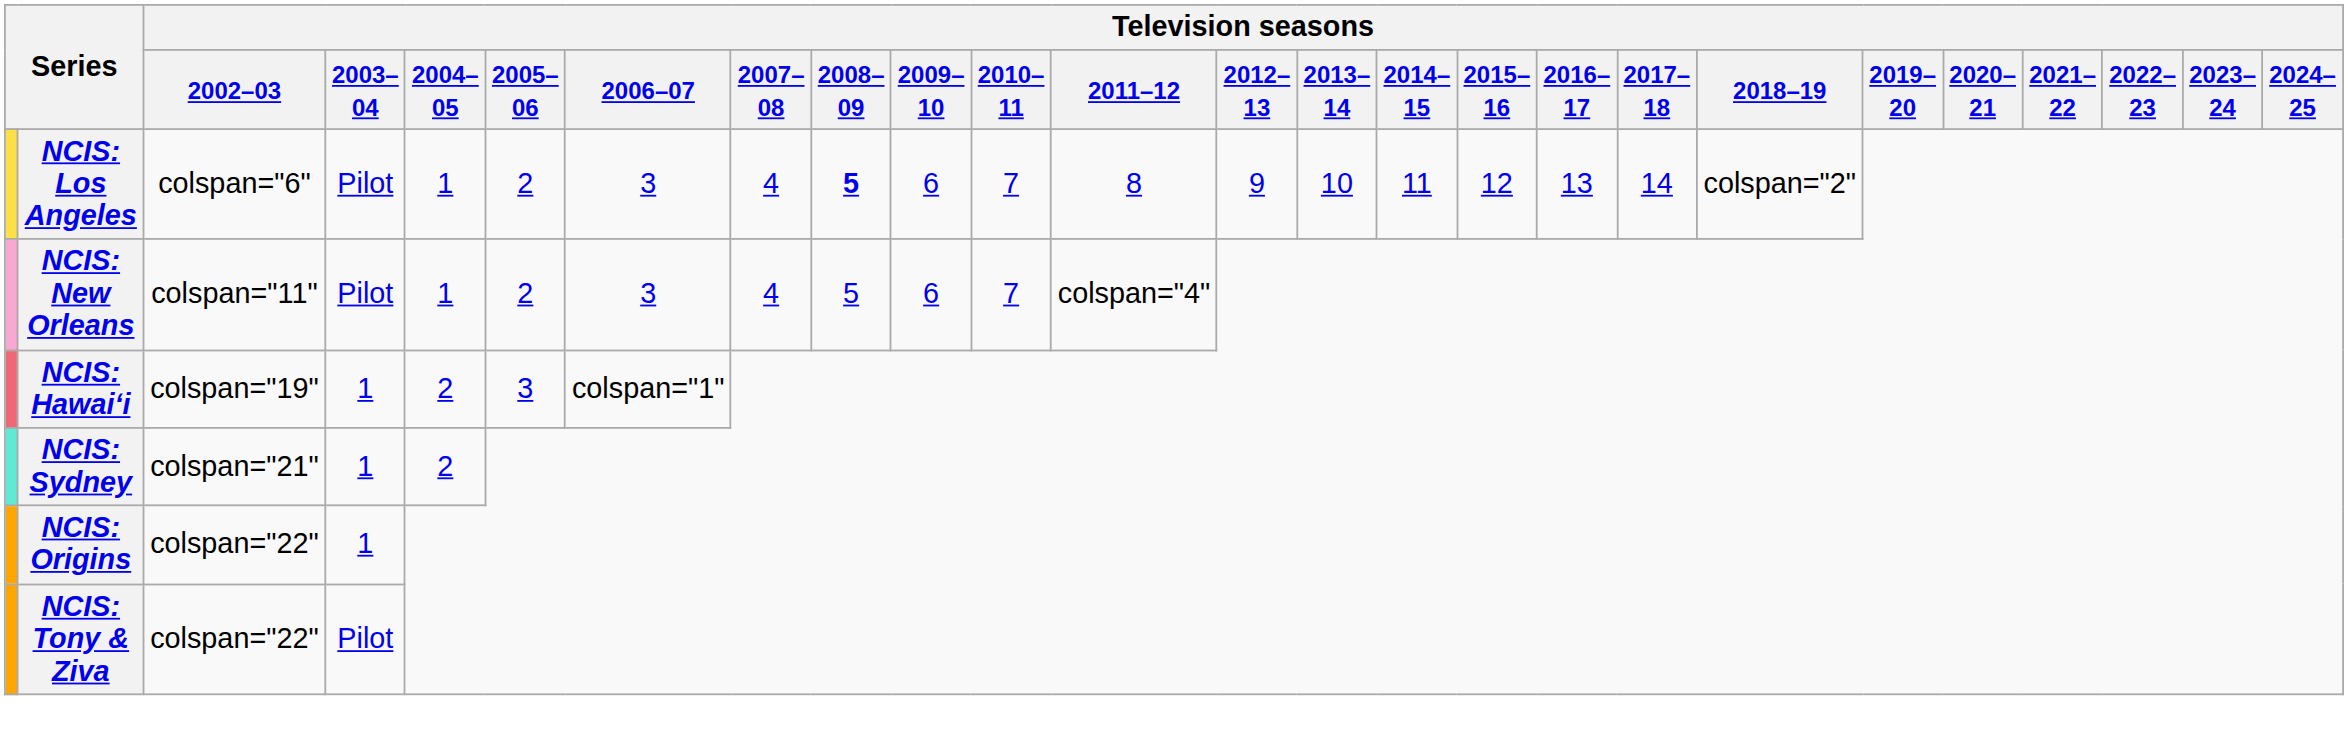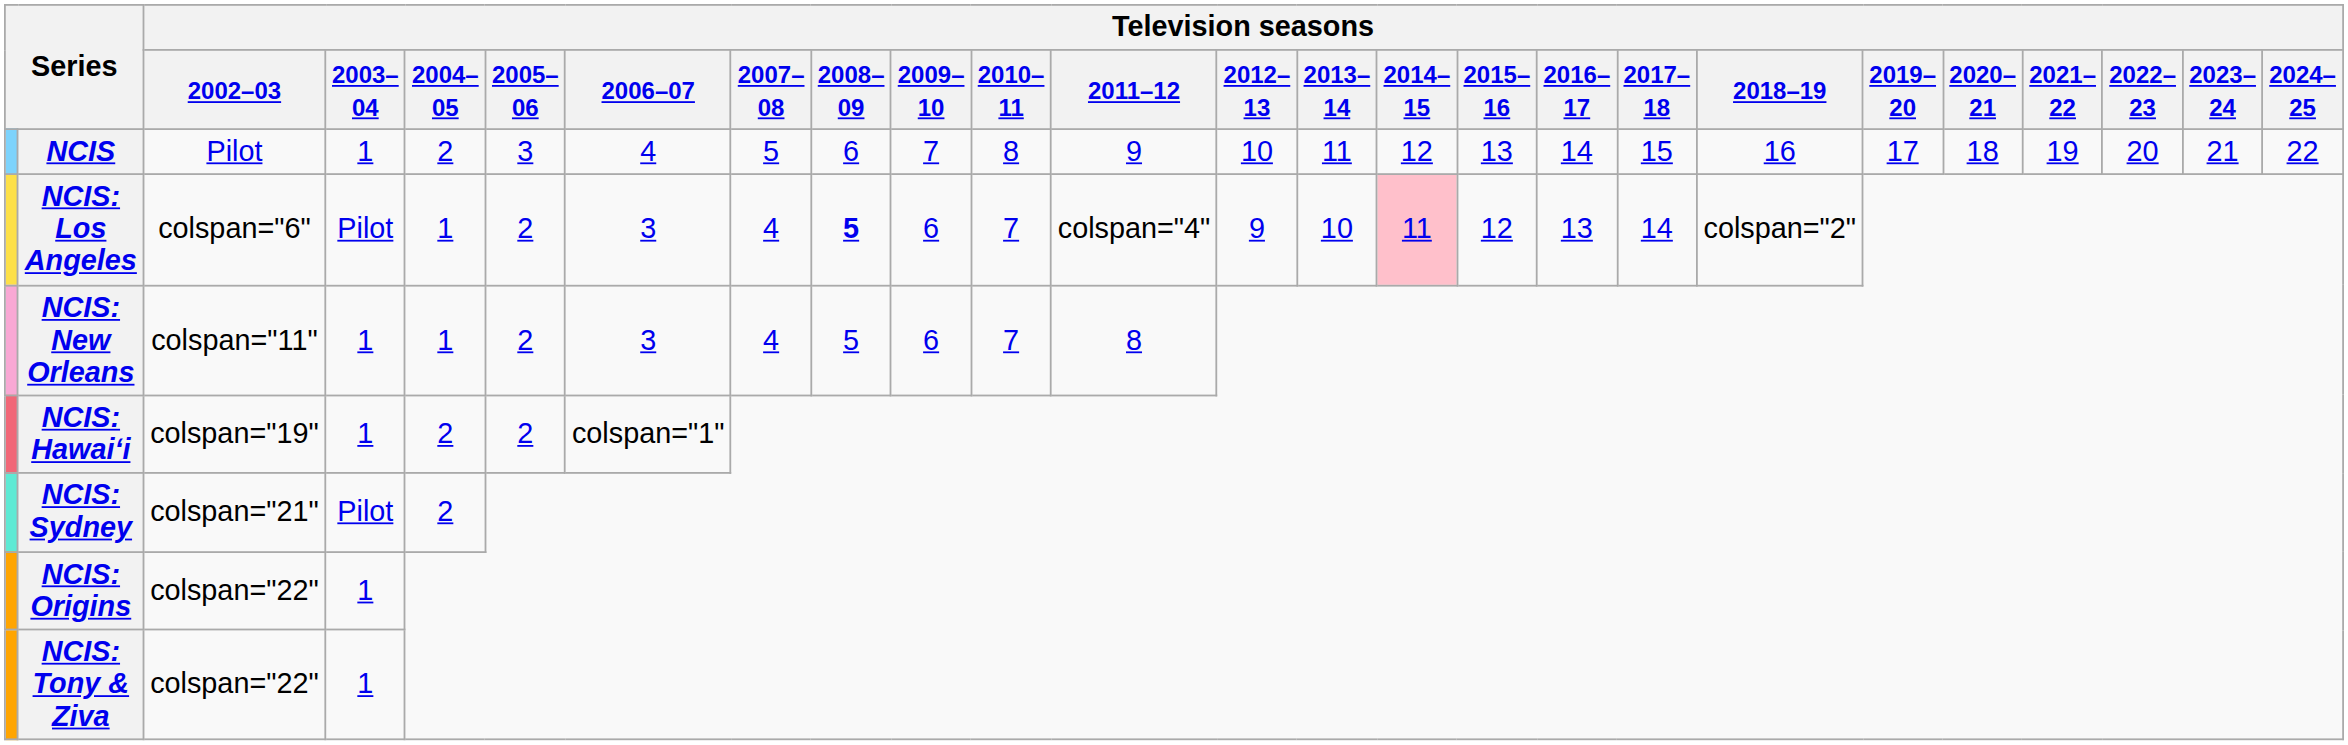+ row: (81, 151)
(1134, 183) 8 -> (1134, 229) colspan="4"
(1417, 183) no background -> (1417, 229) pink background
(365, 293) Pilot -> (365, 339) 1
(1134, 293) colspan="4" -> (1134, 339) 8
(525, 388) 3 -> (525, 433) 2
(365, 466) 1 -> (365, 511) Pilot
(365, 638) Pilot -> (365, 684) 1
